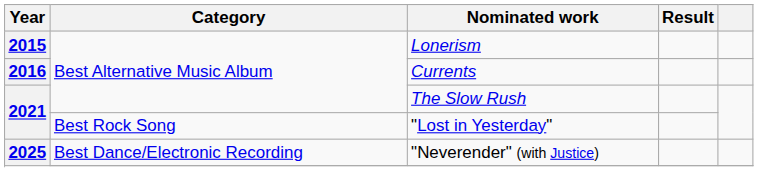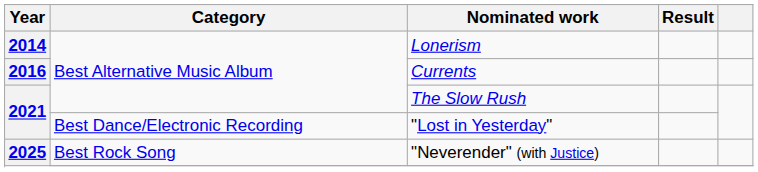(27, 44) 2015 -> (27, 44) 2014
(115, 125) Best Rock Song -> (178, 125) Best Dance/Electronic Recording
(178, 152) Best Dance/Electronic Recording -> (115, 152) Best Rock Song
